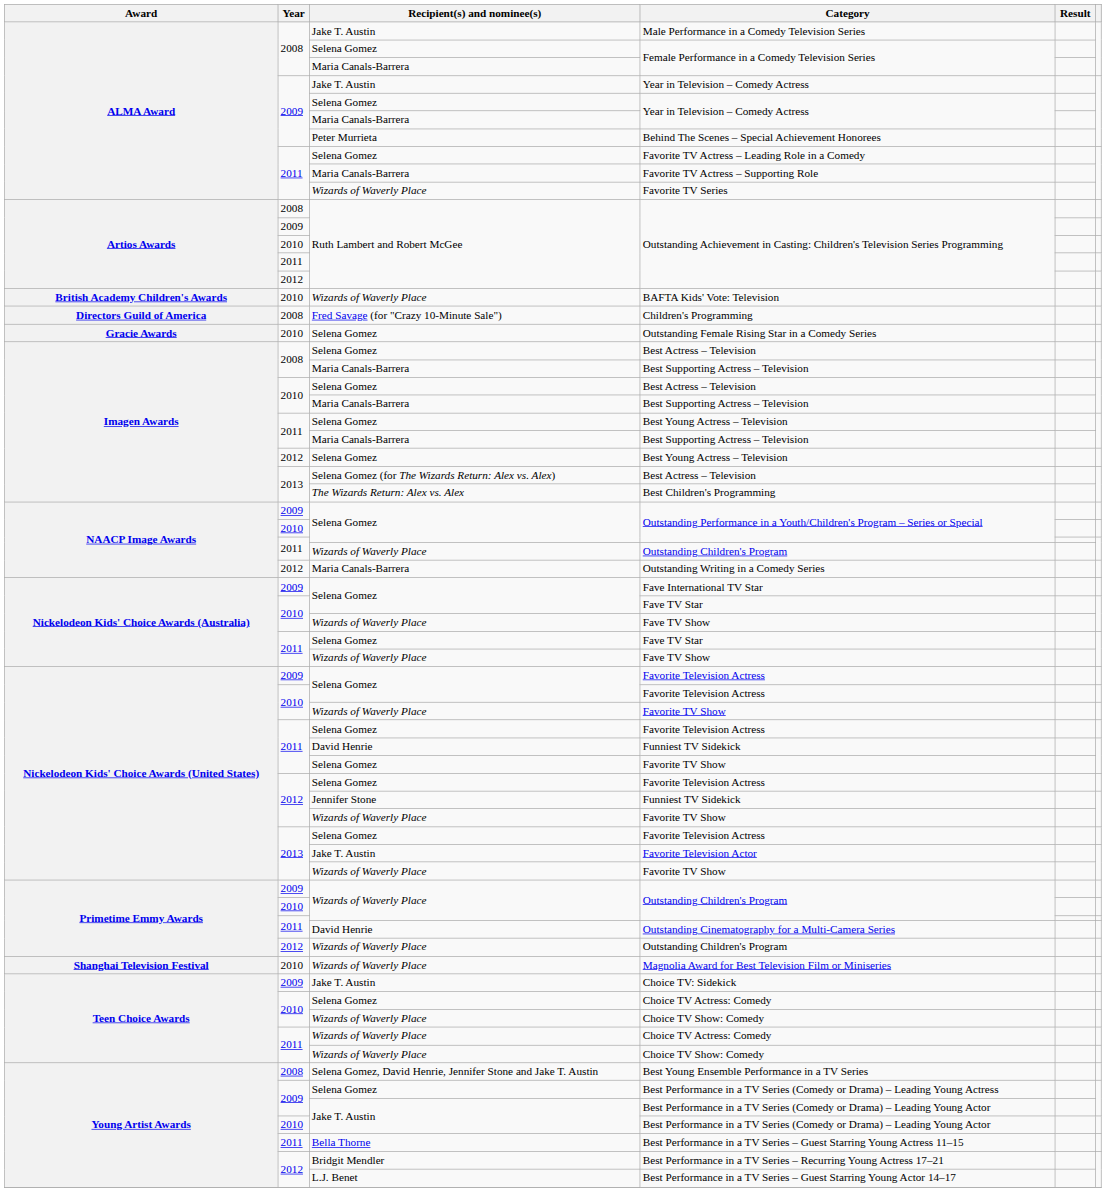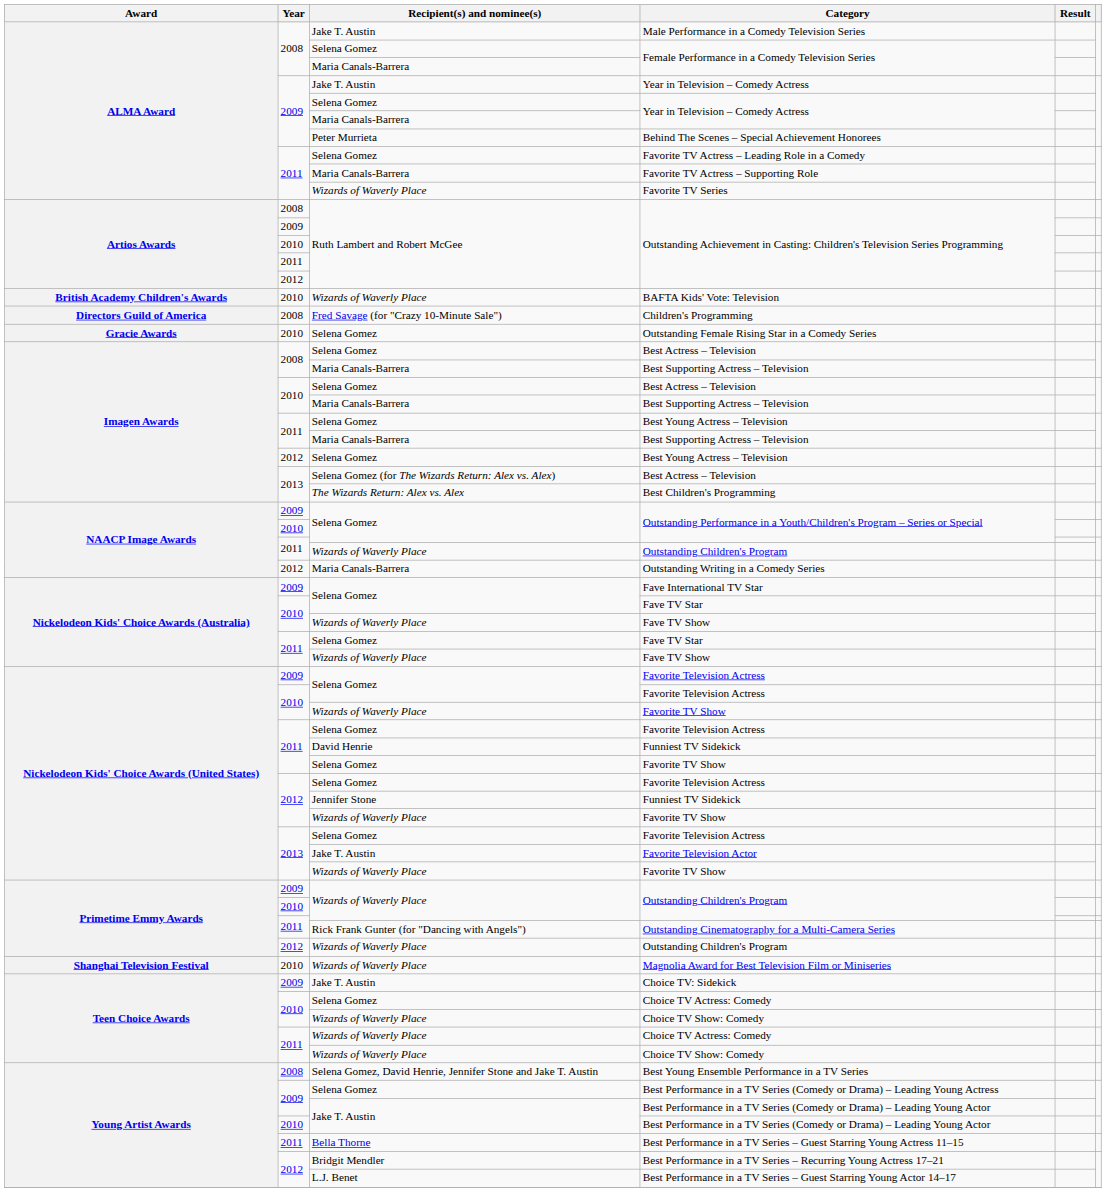(342, 929) David Henrie -> (419, 929) Rick Frank Gunter (for "Dancing with Angels")
